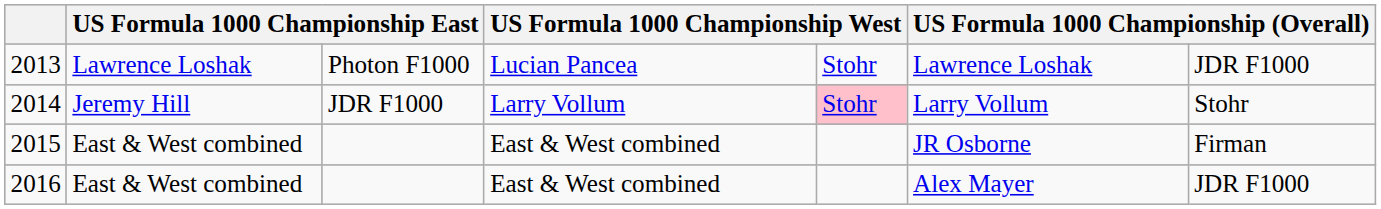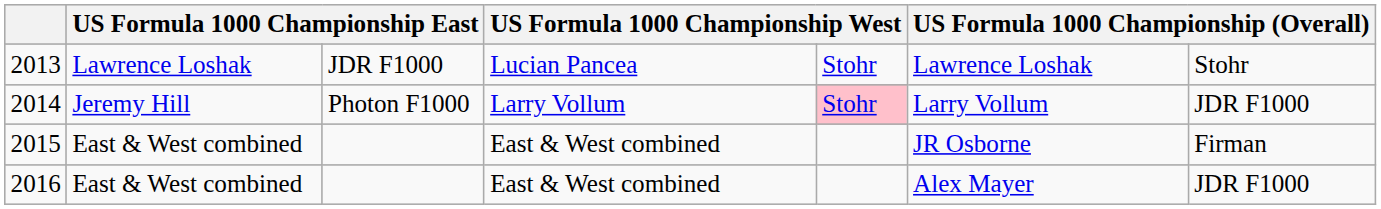(399, 64) Photon F1000 -> (385, 64) JDR F1000
(1252, 64) JDR F1000 -> (1221, 64) Stohr
(385, 104) JDR F1000 -> (399, 104) Photon F1000
(1221, 104) Stohr -> (1252, 104) JDR F1000
